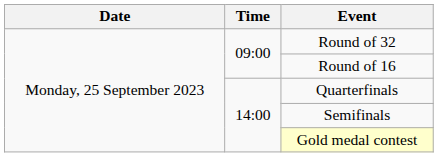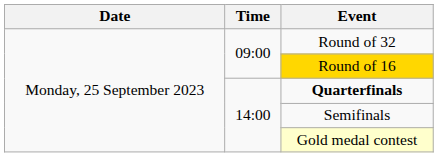(357, 66) no background -> (357, 66) gold background
(357, 90) normal -> (357, 90) bold
